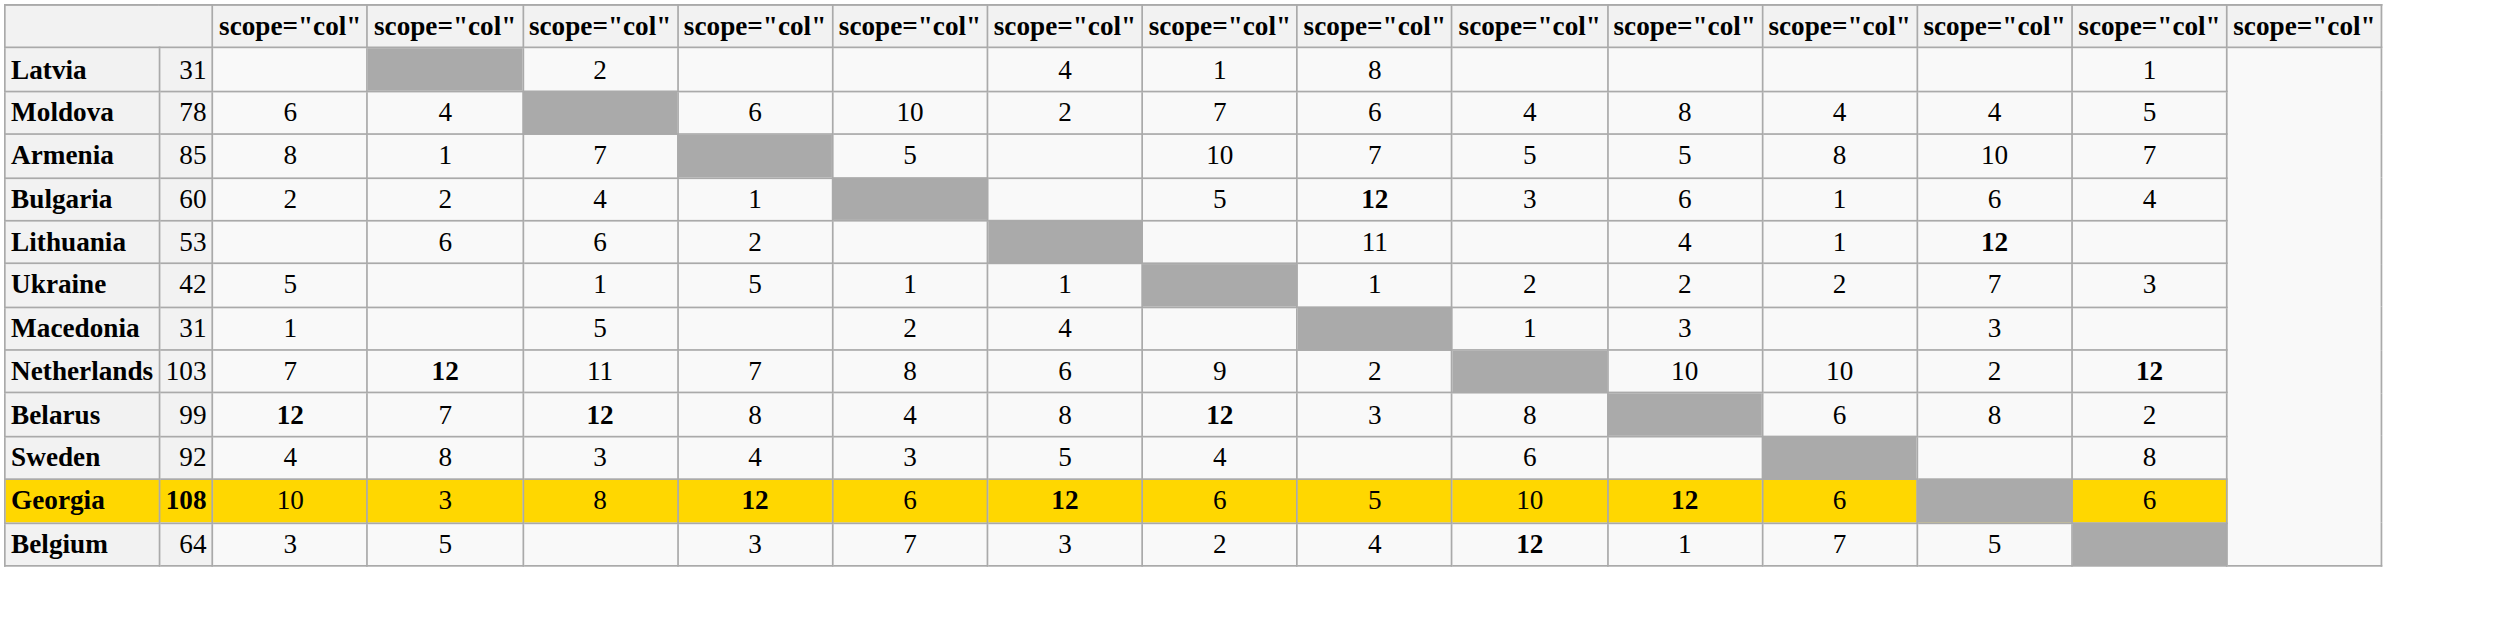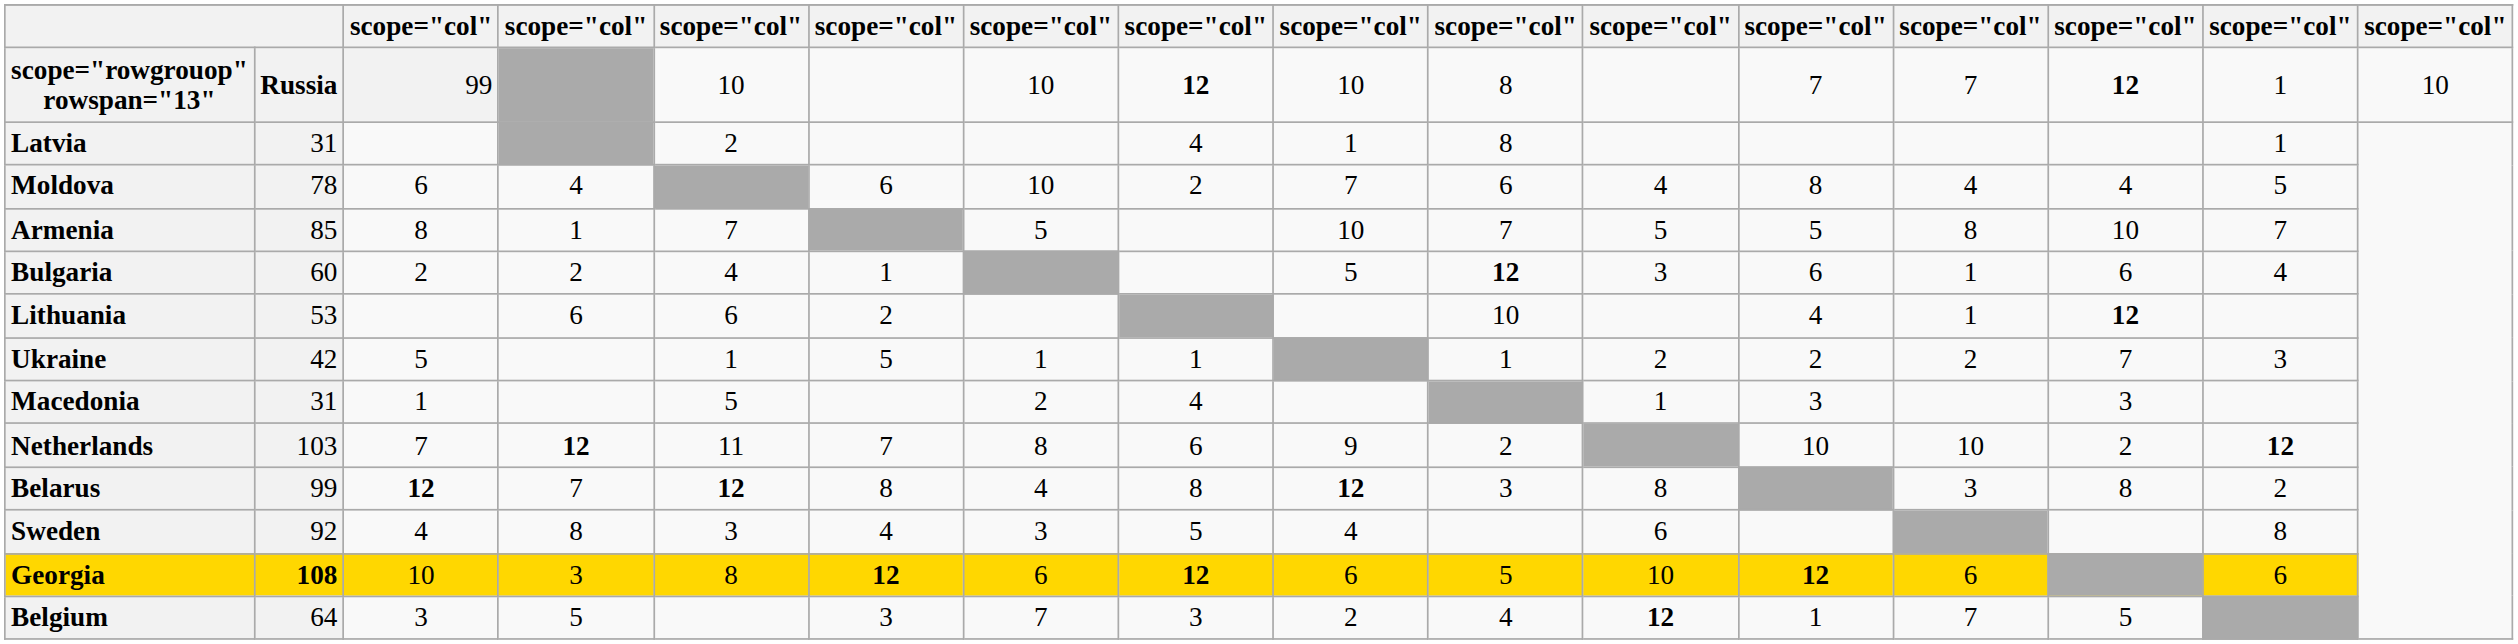+ row: (129, 84)
(1375, 241) 11 -> (1506, 315) 10
(1840, 414) 6 -> (1971, 488) 3
